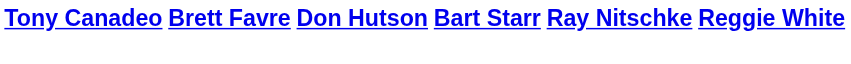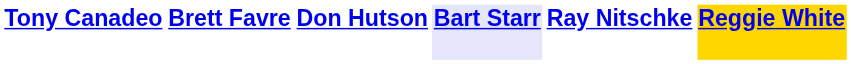(487, 18) no background -> (487, 18) lavender background
(772, 18) no background -> (772, 18) gold background
